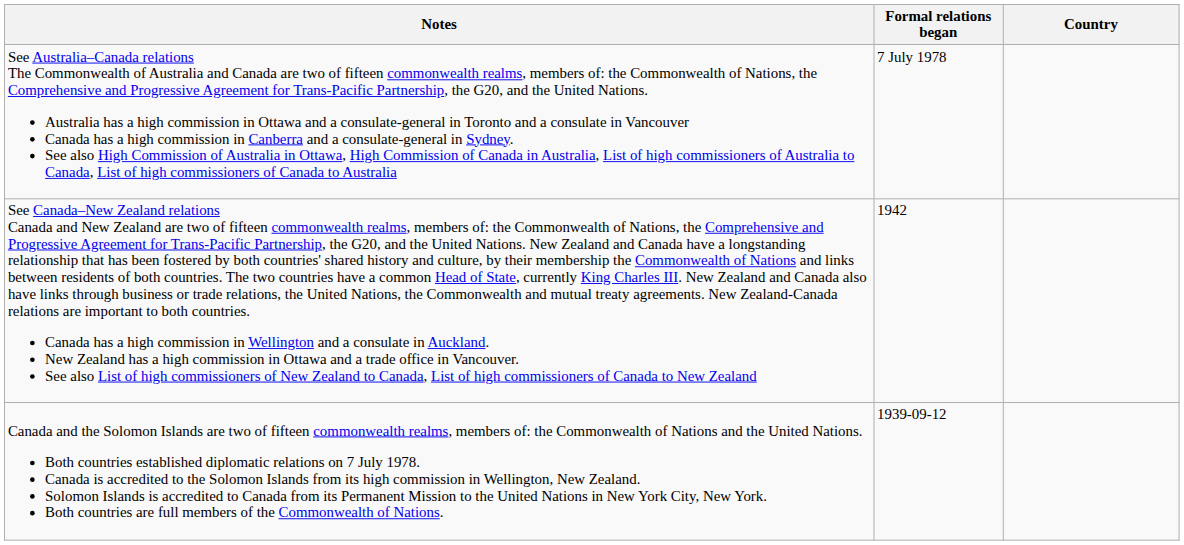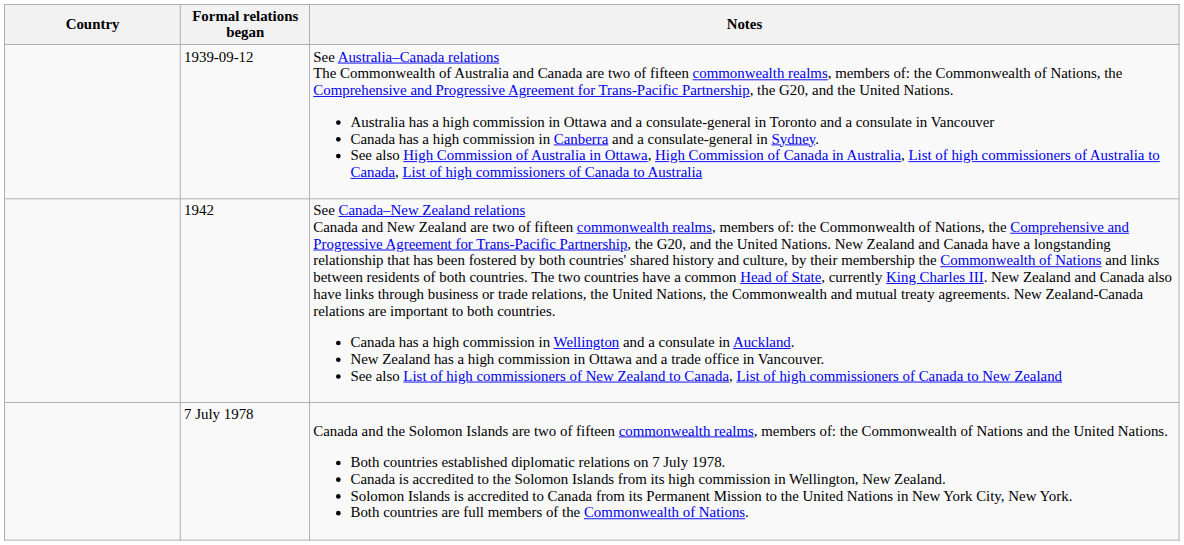columns swapped: (1091, 24) <-> (439, 24)
(912, 56) 7 July 1978 -> (219, 56) 1939-09-12
(912, 414) 1939-09-12 -> (219, 414) 7 July 1978
